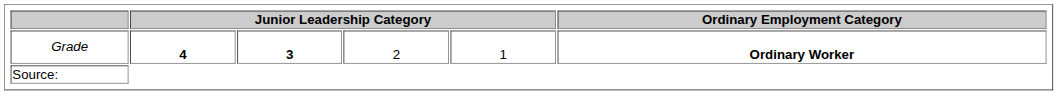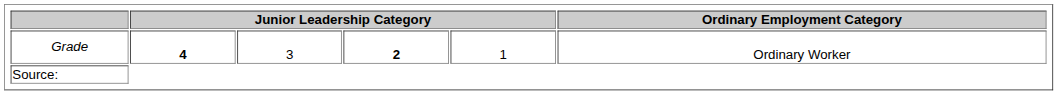(290, 54) bold -> (290, 54) normal
(396, 54) normal -> (396, 54) bold
(802, 54) bold -> (802, 54) normal
